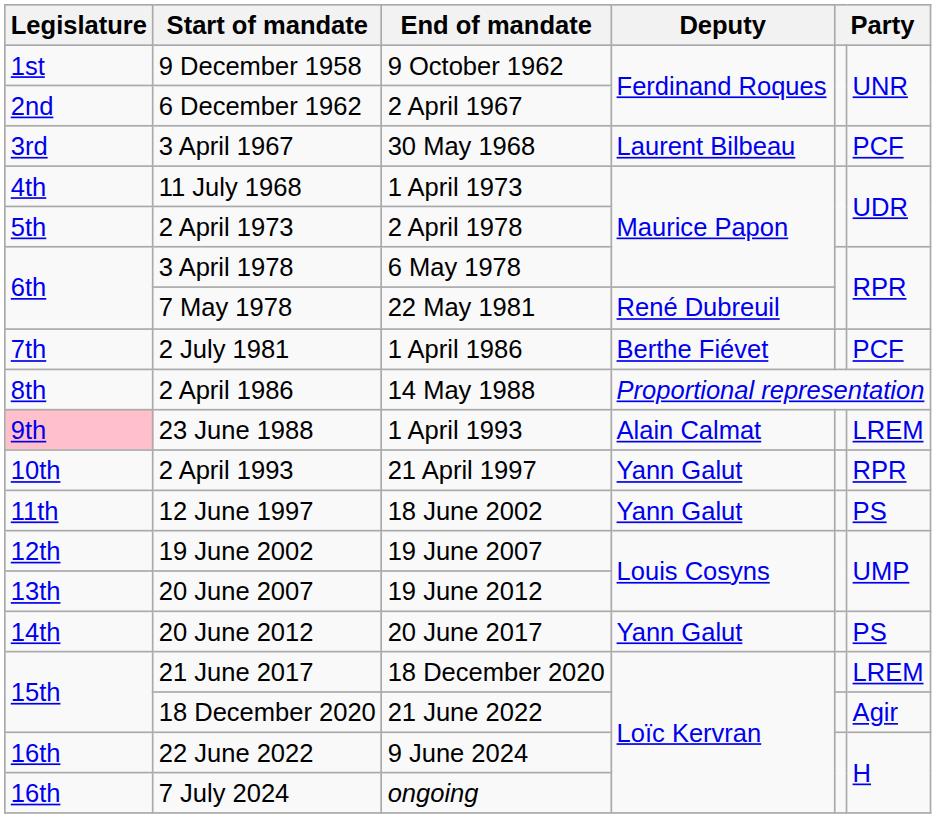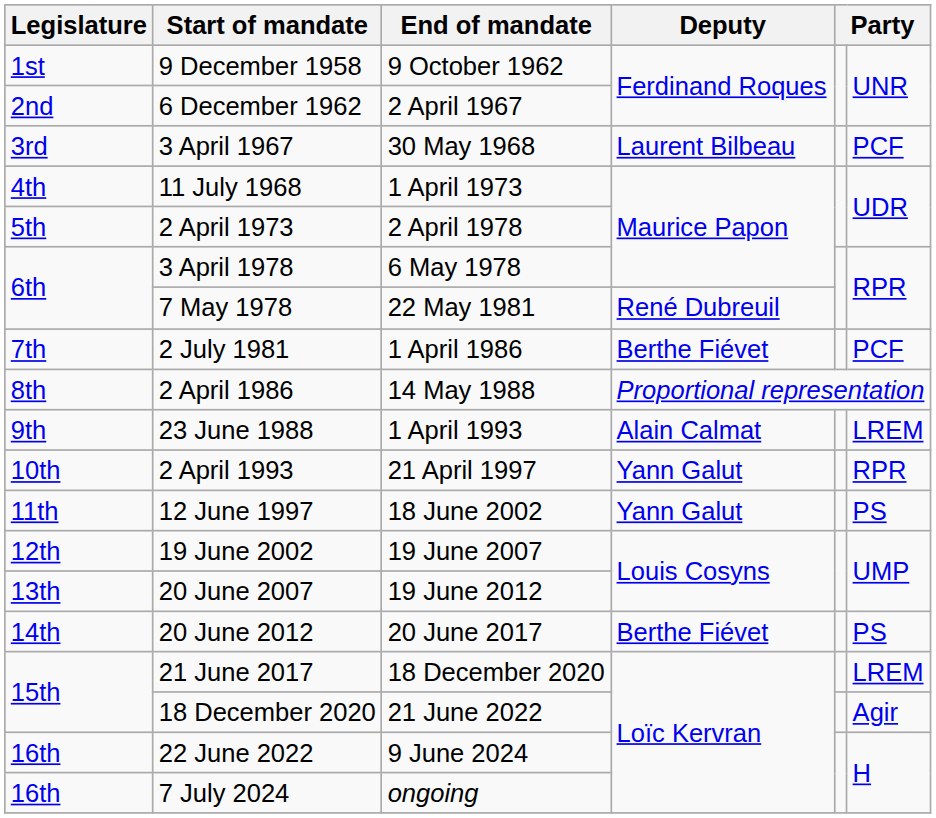(29, 429) pink background -> (29, 429) no background
(679, 632) Yann Galut -> (692, 632) Berthe Fiévet
